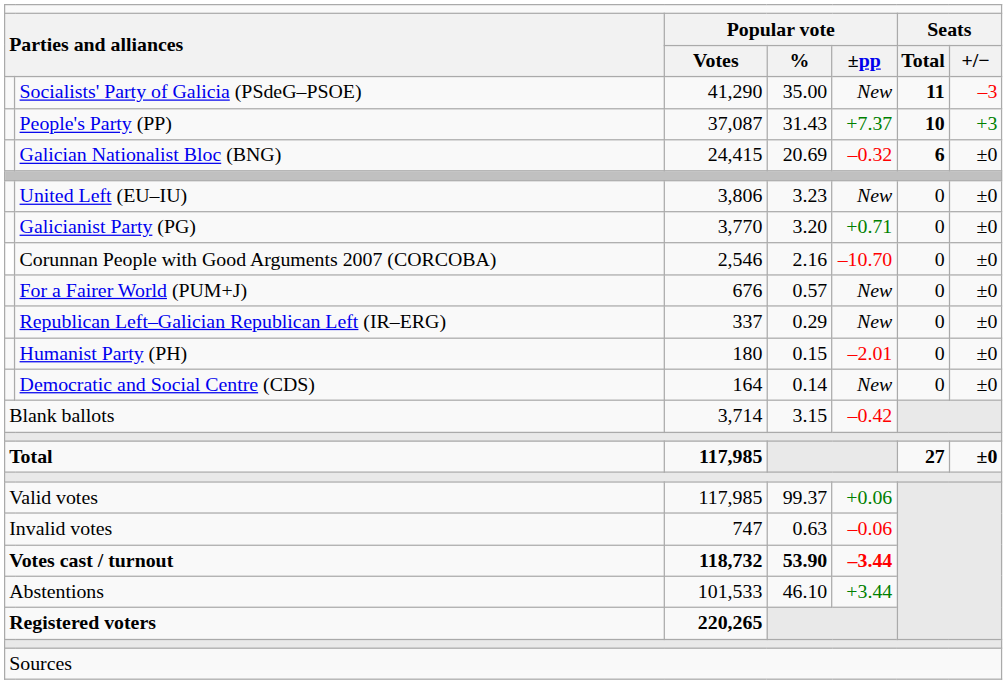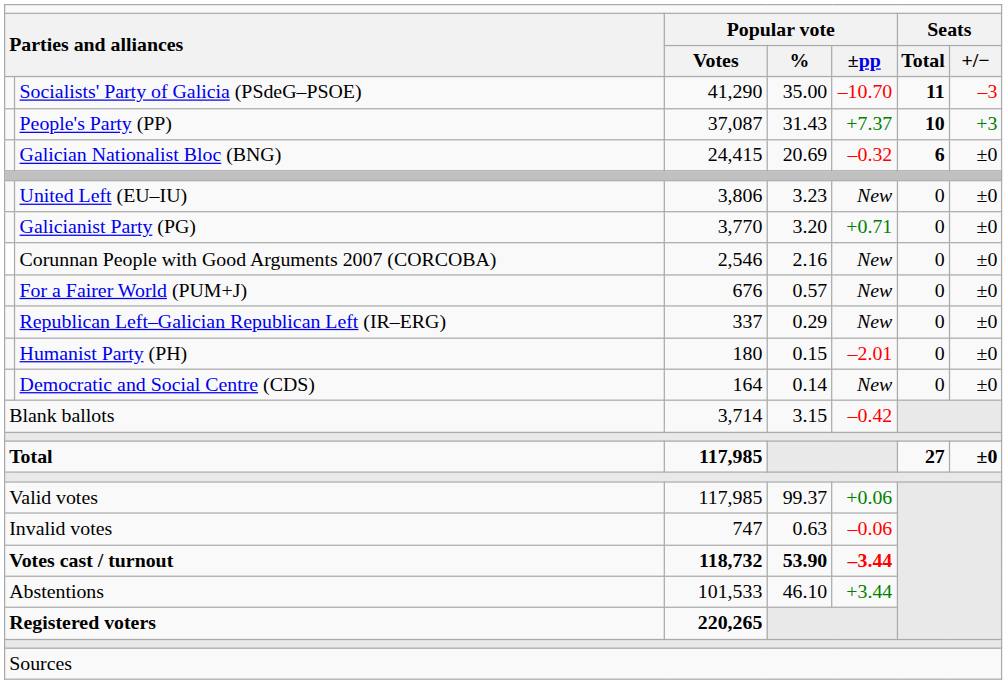(875, 92) New -> (865, 92) –10.70
(865, 258) –10.70 -> (875, 258) New
